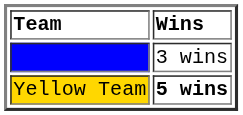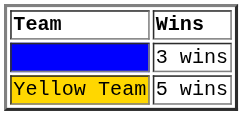(192, 90) bold -> (192, 90) normal
